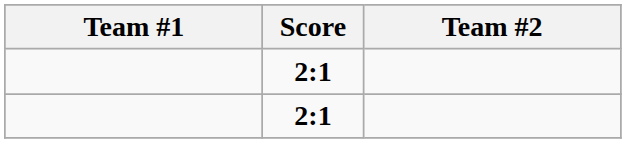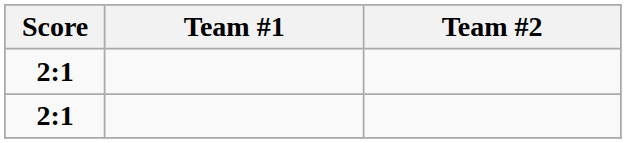columns swapped: (134, 26) <-> (313, 26)
